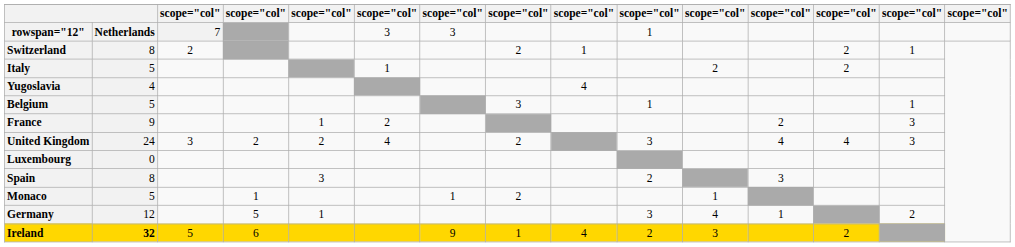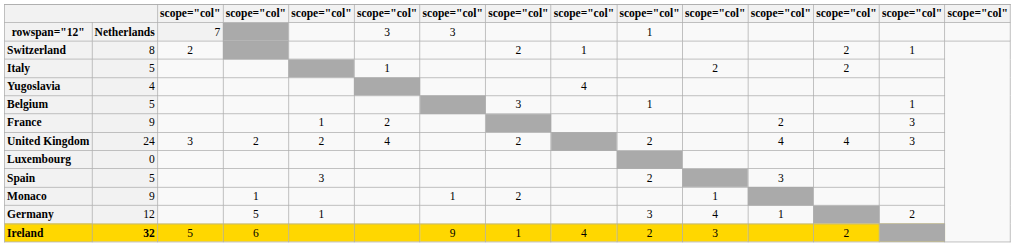(650, 141) 3 -> (650, 141) 2
(152, 178) 8 -> (152, 178) 5
(152, 196) 5 -> (152, 196) 9
